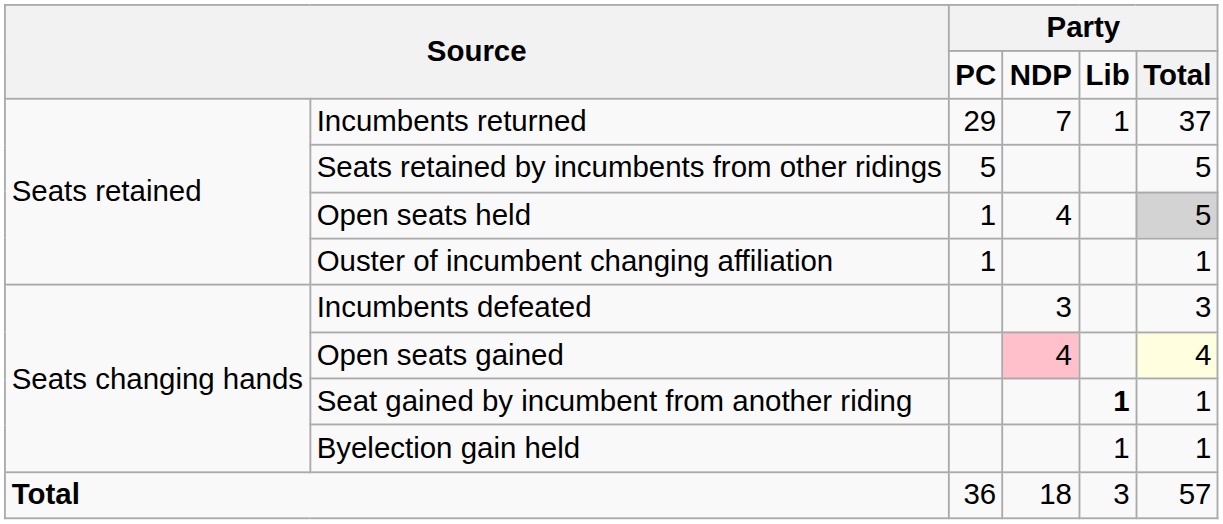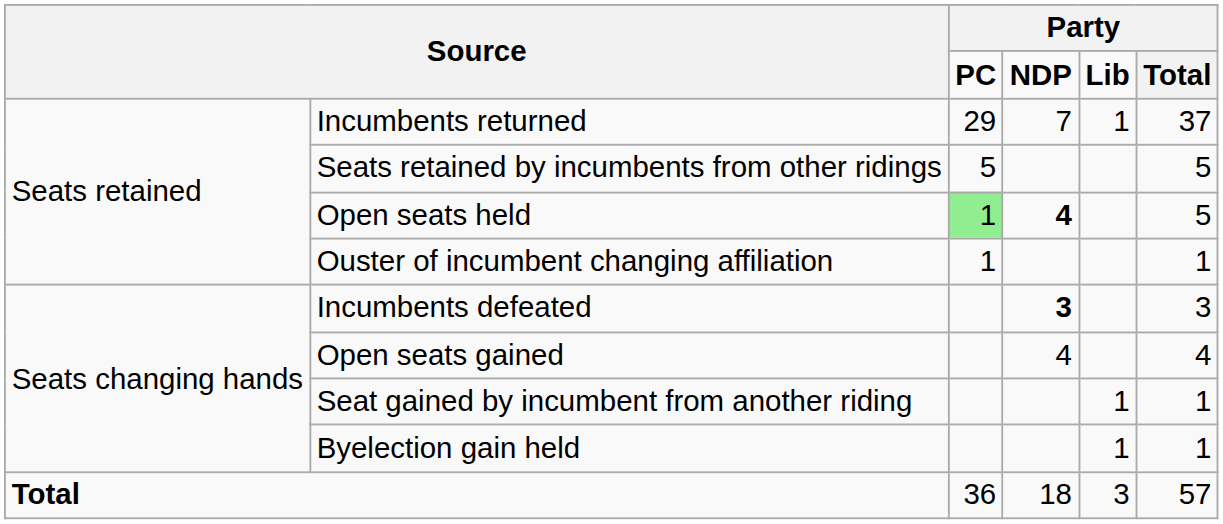(988, 214) no background -> (988, 214) lightgreen background
(1064, 214) normal -> (1064, 214) bold
(1203, 214) lightgrey background -> (1203, 214) no background
(1064, 307) normal -> (1064, 307) bold
(1064, 354) pink background -> (1064, 354) no background
(1203, 354) lightyellow background -> (1203, 354) no background
(1121, 401) bold -> (1121, 401) normal
